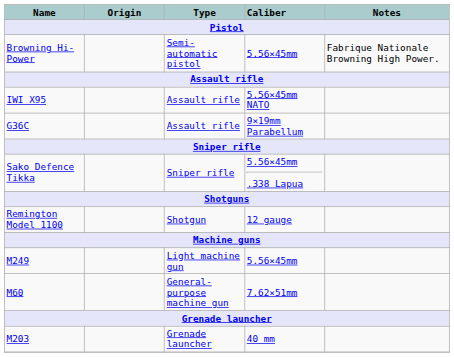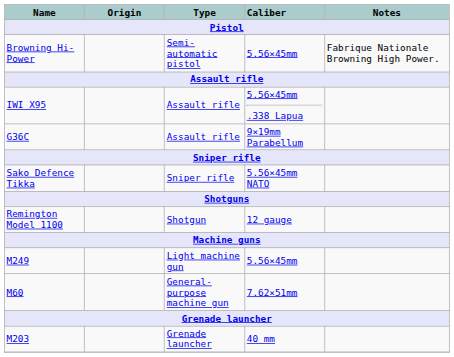(272, 100) 5.56×45mm NATO -> (285, 105) 5.56×45mm .338 Lapua
(285, 173) 5.56×45mm .338 Lapua -> (272, 178) 5.56×45mm NATO
